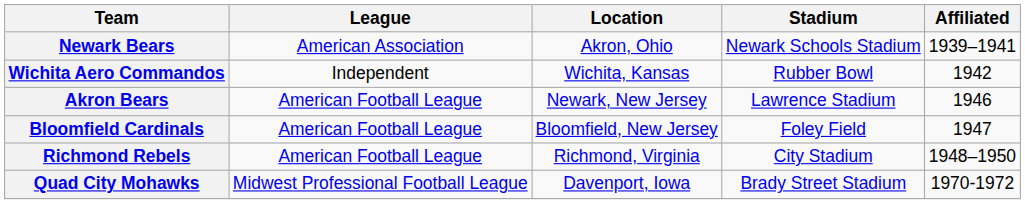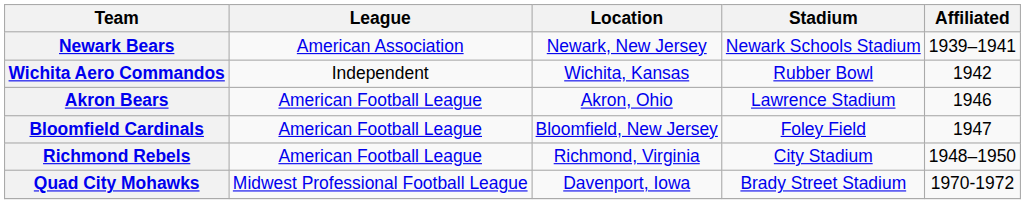(627, 45) Akron, Ohio -> (627, 45) Newark, New Jersey
(627, 101) Newark, New Jersey -> (627, 101) Akron, Ohio
